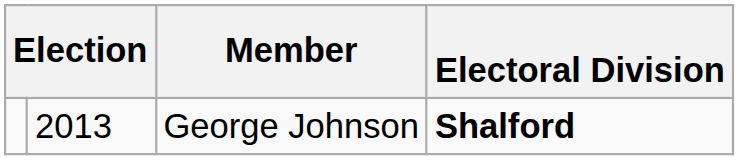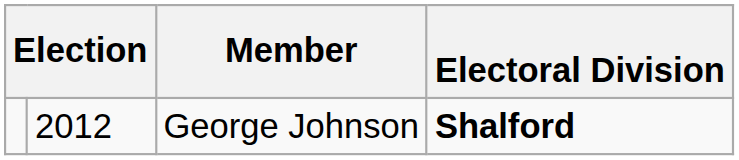(73, 125) 2013 -> (73, 125) 2012
